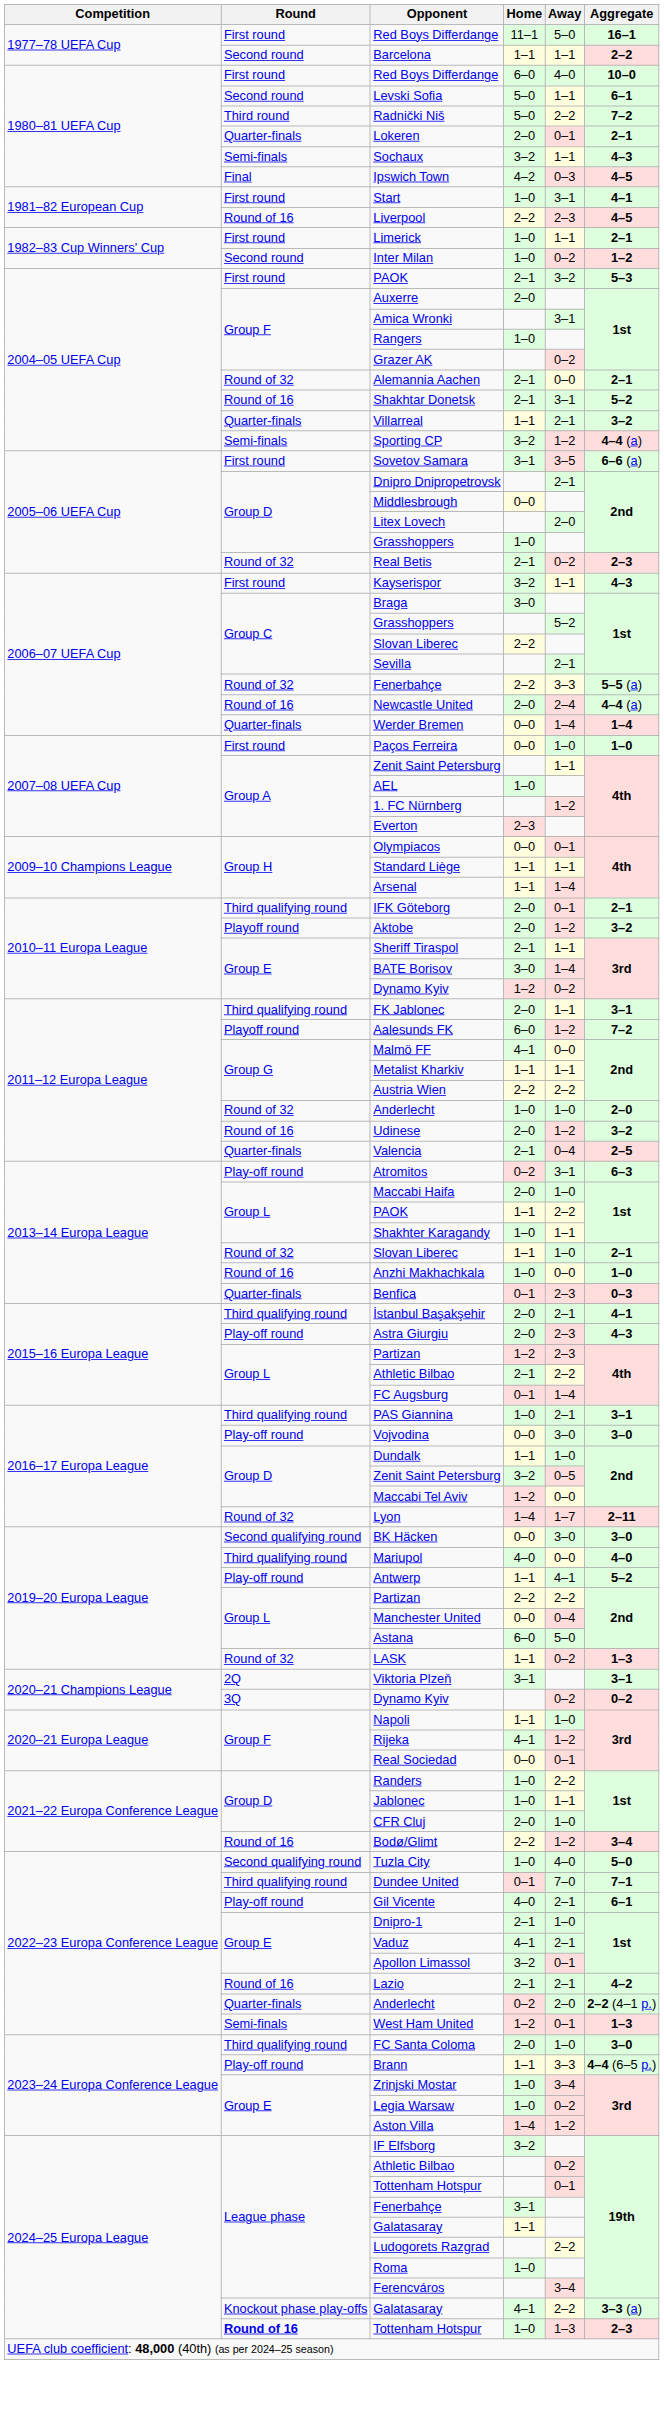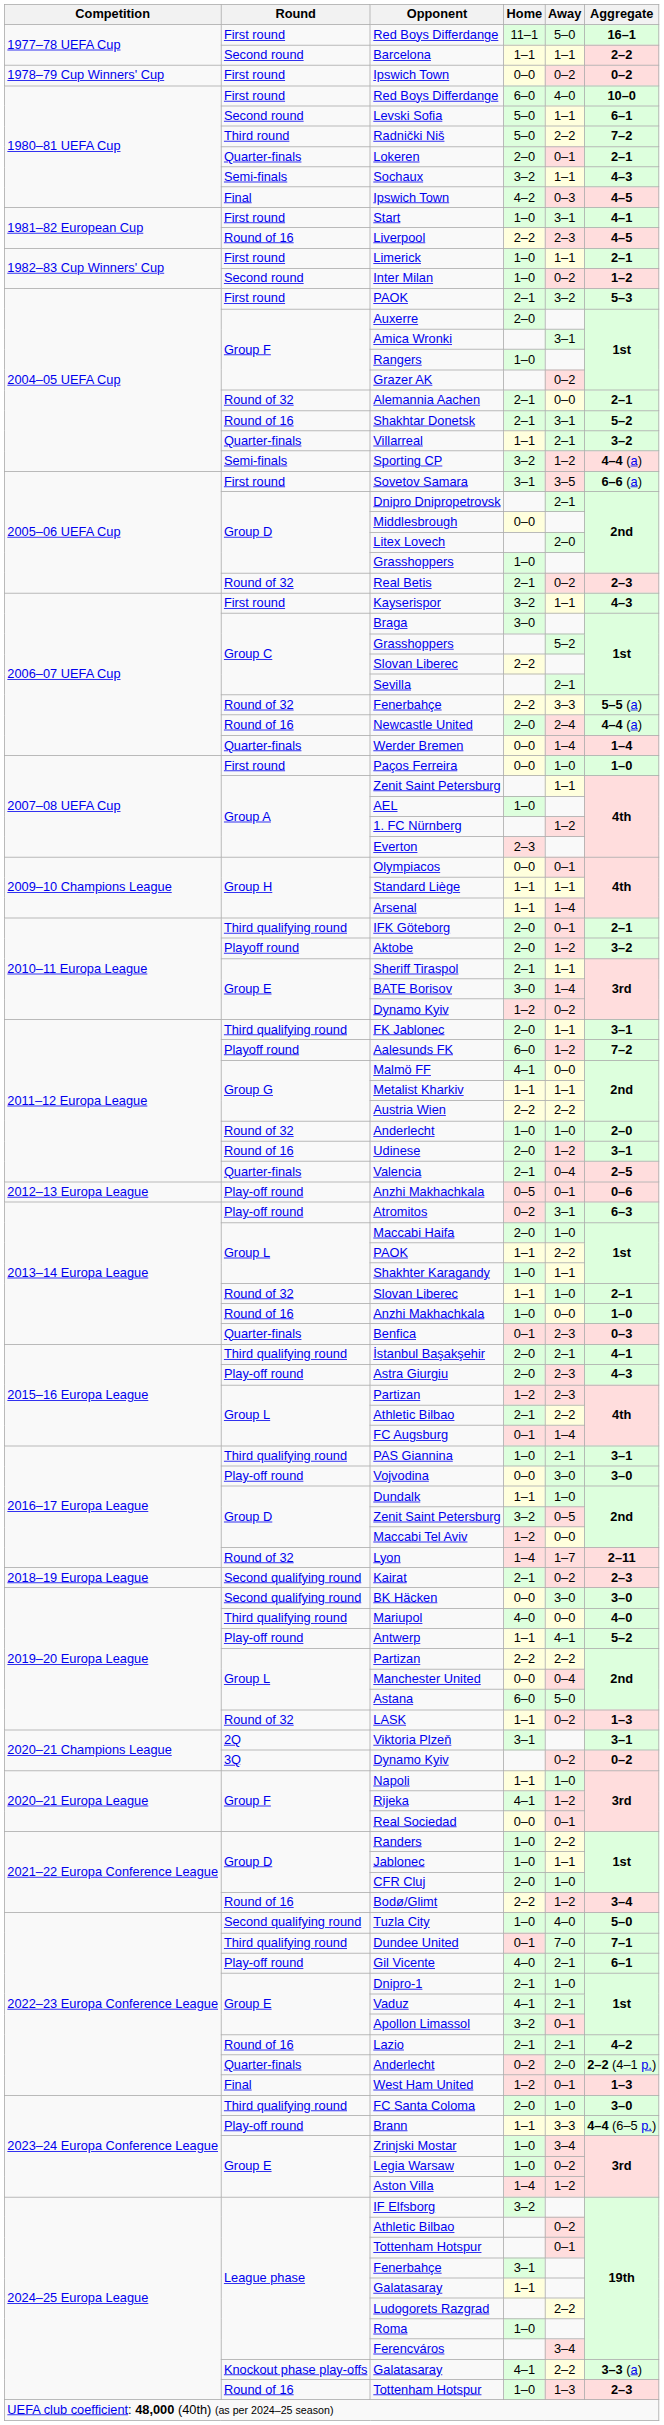+ row: (411, 75)
(622, 1131) 3–2 -> (622, 1151) 3–1
+ row: (429, 1192)
+ row: (390, 1577)
(256, 2024) Semi-finals -> (238, 2085) Final
(261, 2328) bold -> (259, 2389) normal
